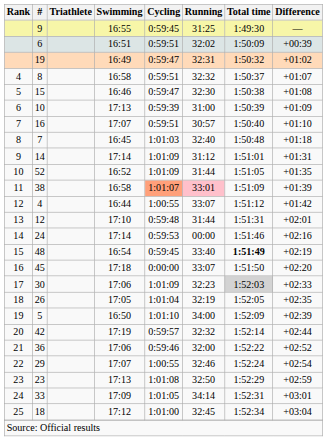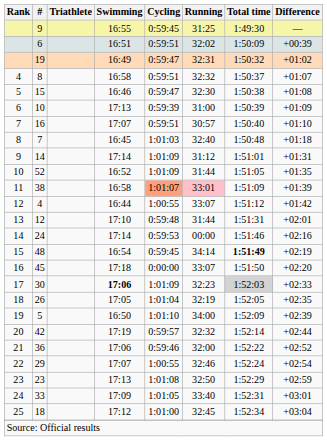(204, 252) 33:40 -> (204, 252) 34:14
(120, 284) normal -> (120, 284) bold
(204, 396) 34:14 -> (204, 396) 33:40
